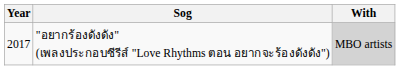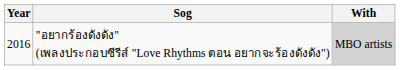(19, 43) 2017 -> (19, 43) 2016
